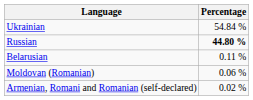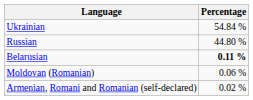(229, 42) bold -> (230, 42) normal
(233, 57) normal -> (232, 57) bold
